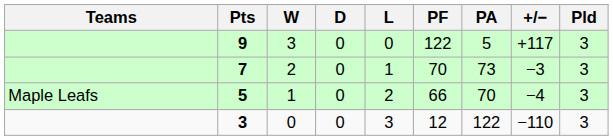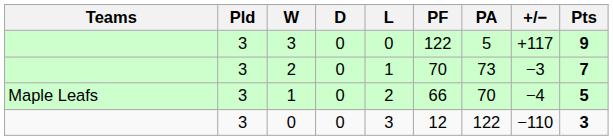columns swapped: (584, 17) <-> (243, 17)
